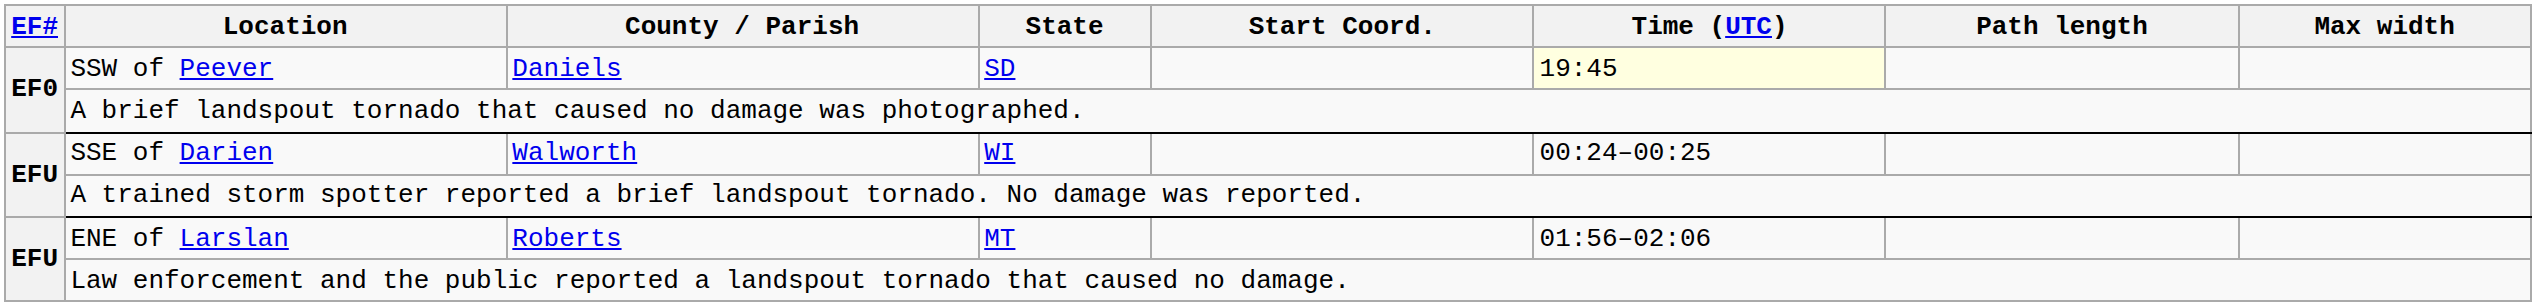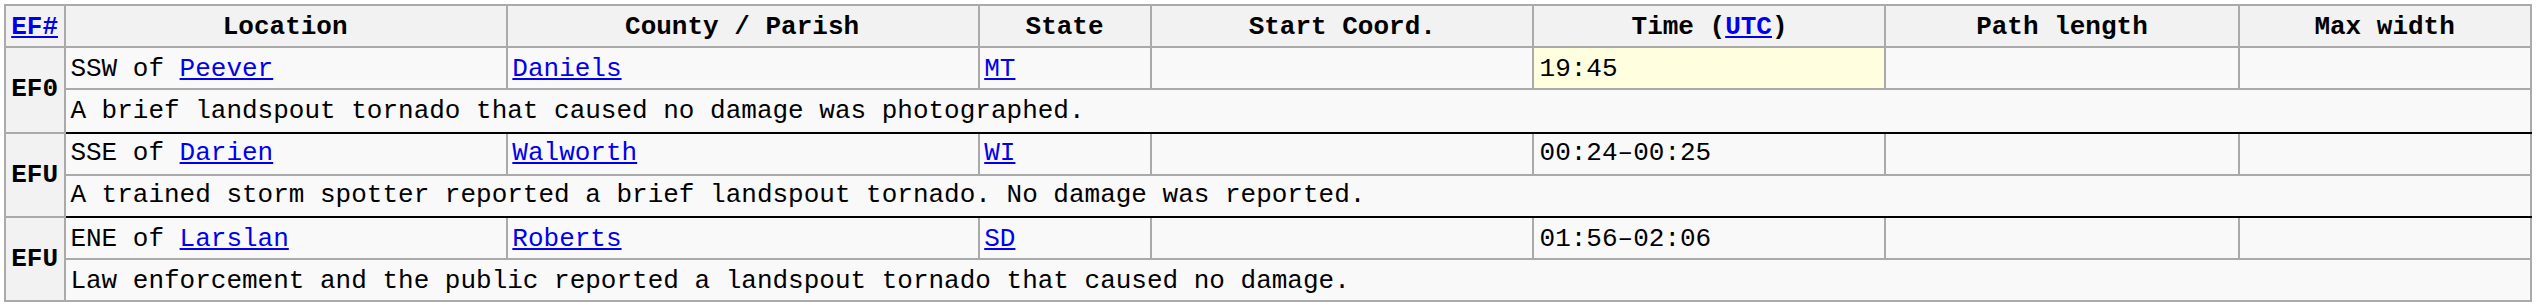(1000, 69) SD -> (1000, 69) MT
(1000, 238) MT -> (1000, 238) SD
